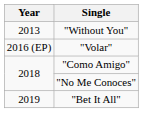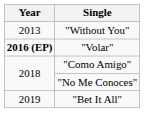(29, 47) normal -> (30, 47) bold
